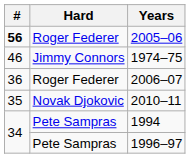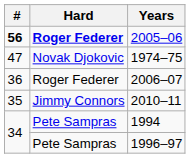(76, 37) normal -> (78, 37) bold
(15, 58) 46 -> (15, 58) 47
(79, 58) Jimmy Connors -> (78, 58) Novak Djokovic
(78, 100) Novak Djokovic -> (79, 100) Jimmy Connors
